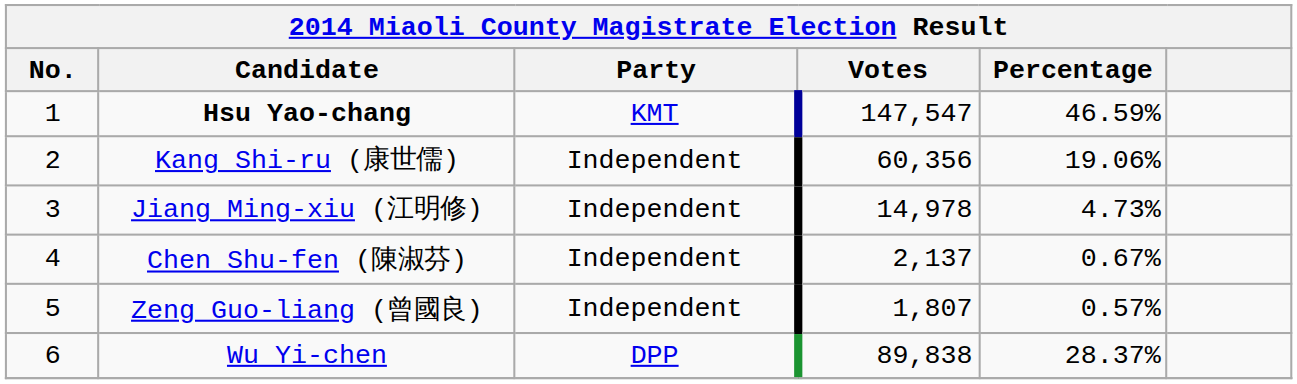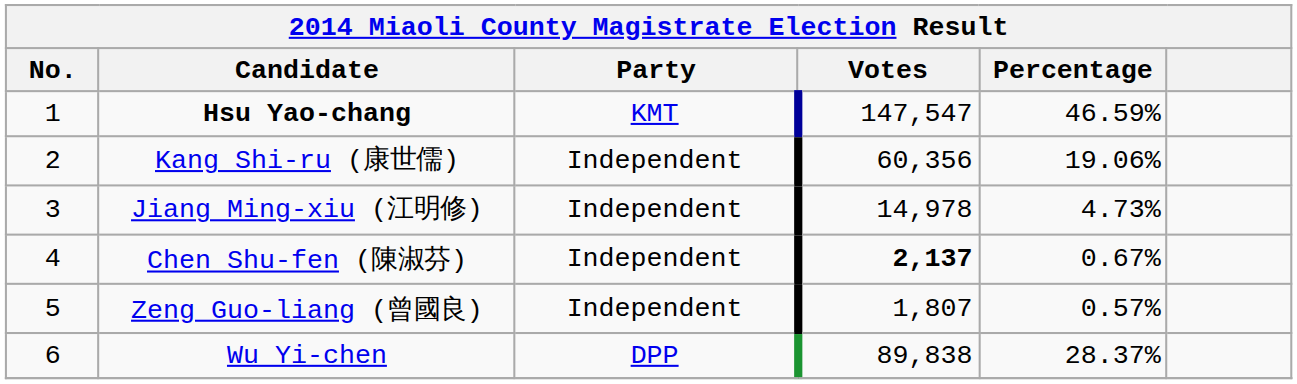(932, 259) normal -> (932, 259) bold
